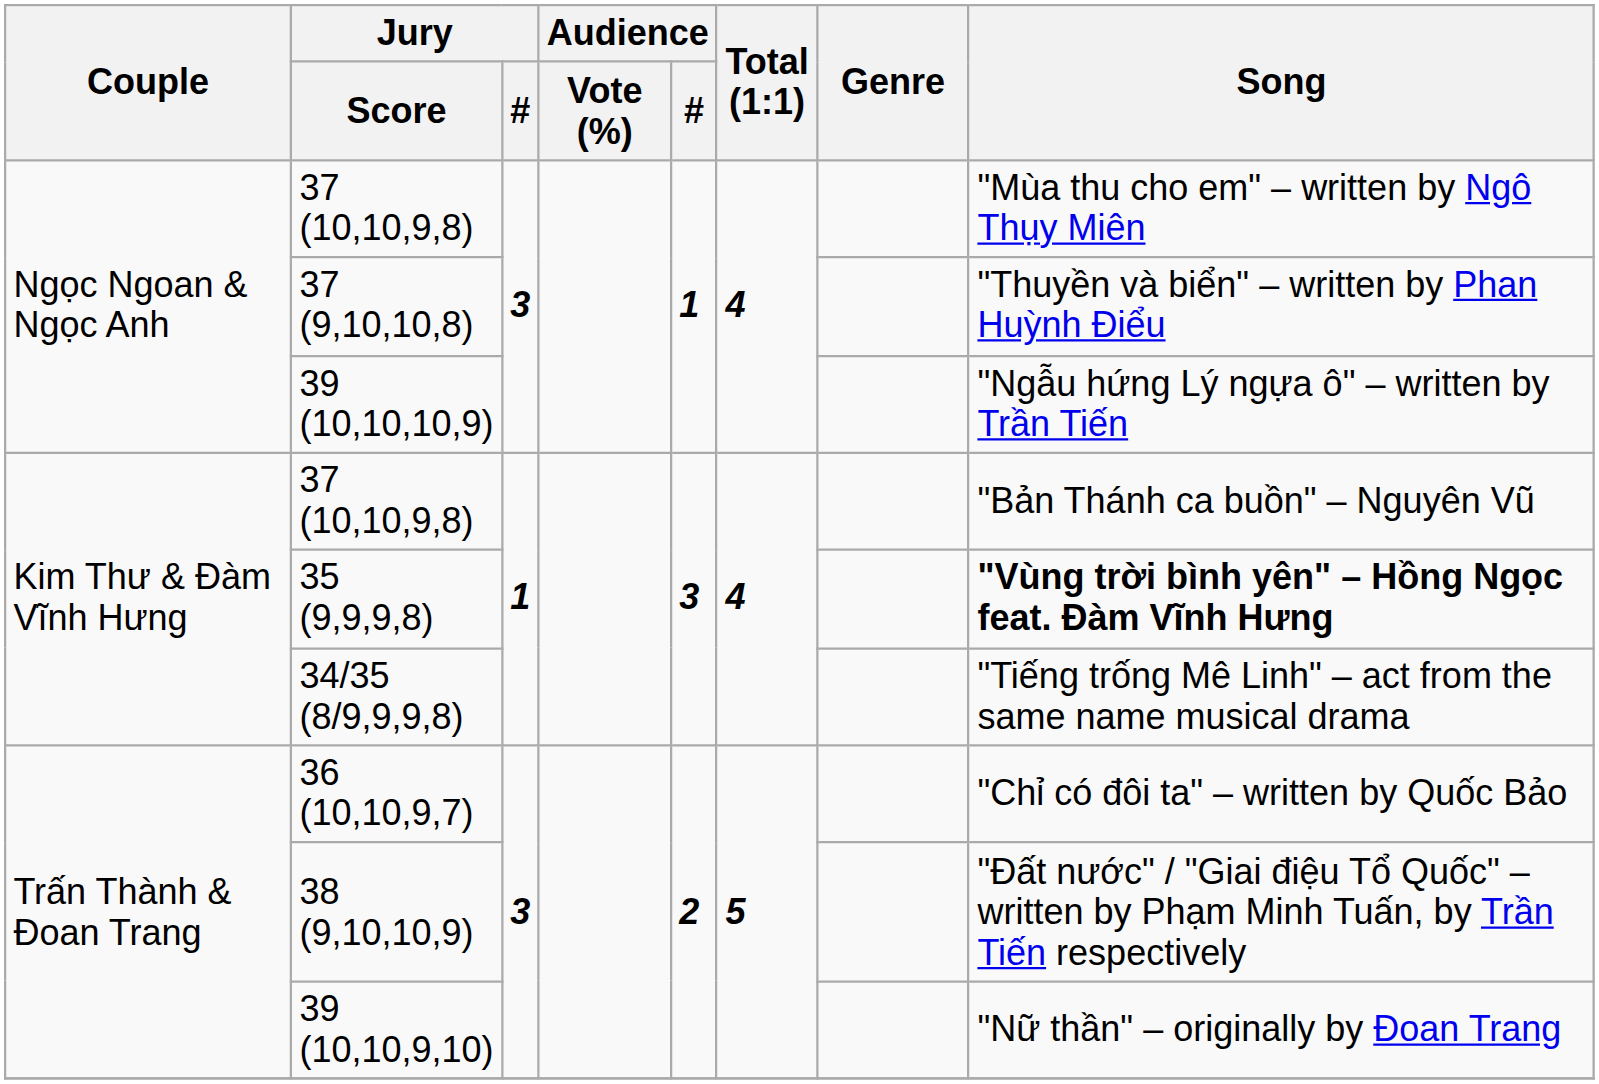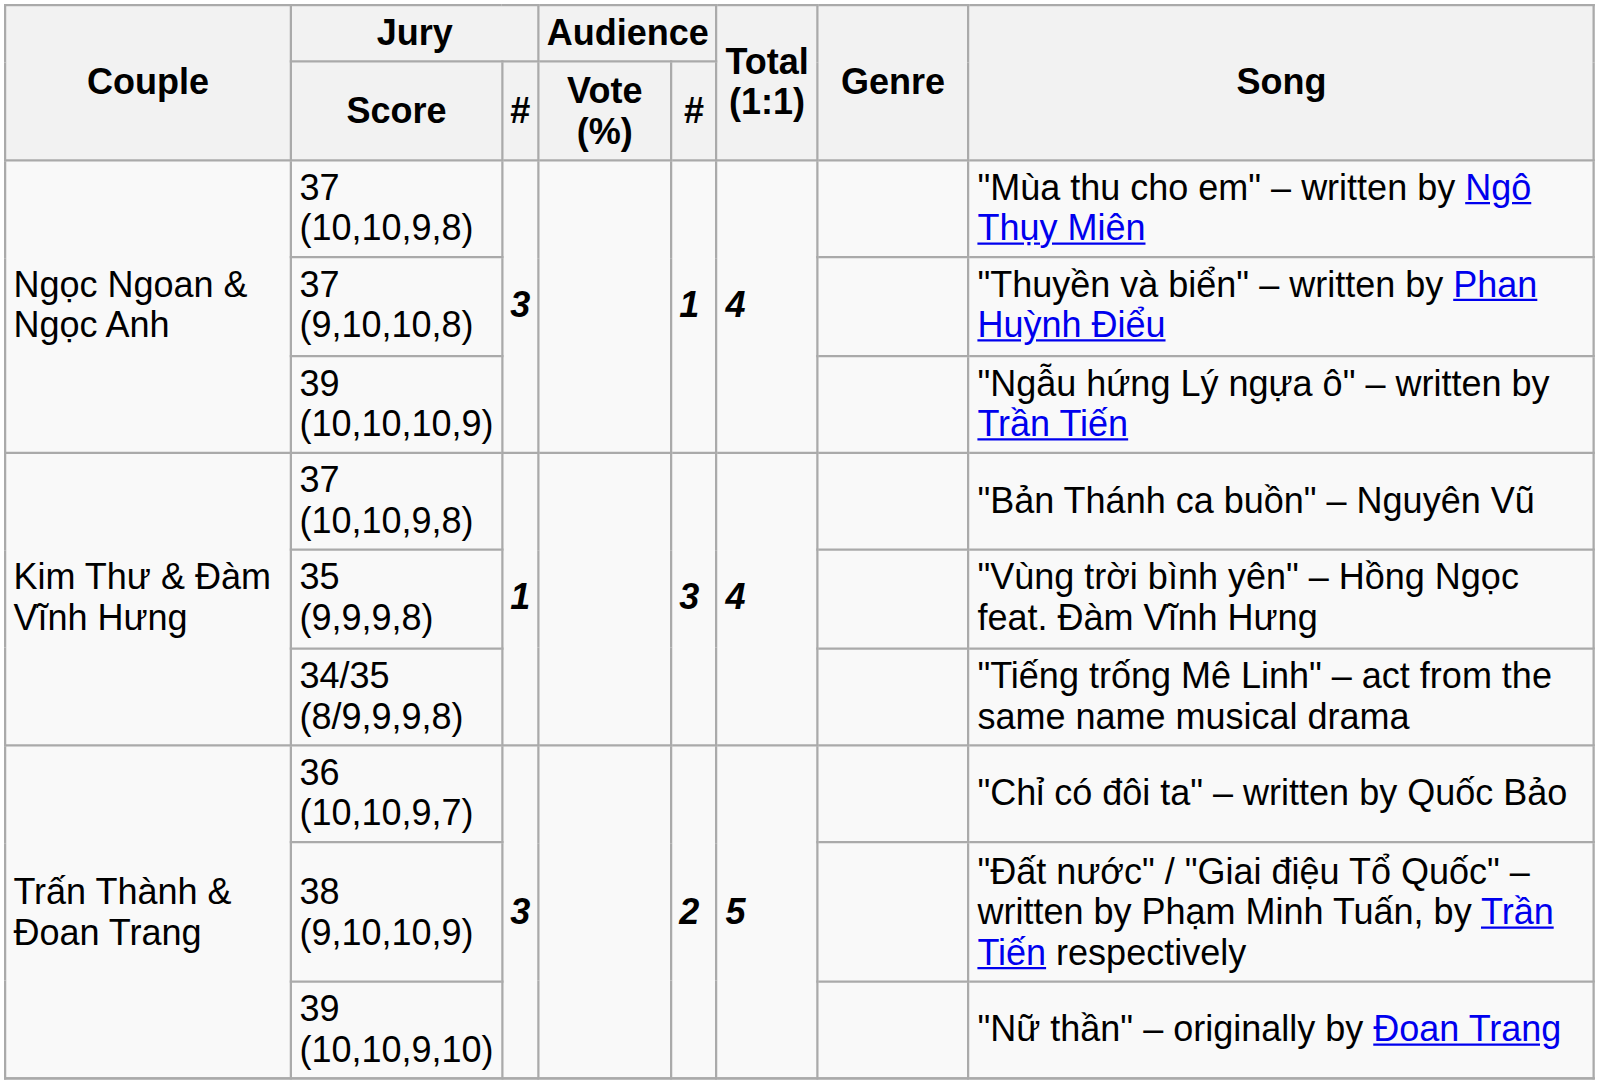(1270, 598) bold -> (1248, 598) normal
